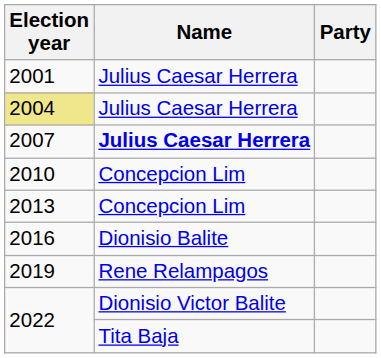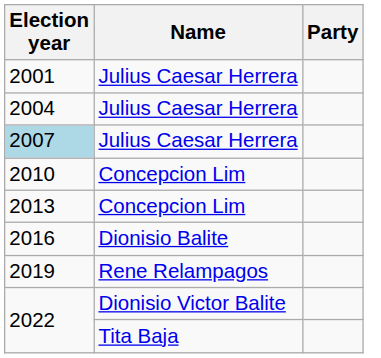(32, 108) khaki background -> (32, 108) no background
(32, 141) no background -> (32, 141) lightblue background
(204, 141) bold -> (198, 141) normal
